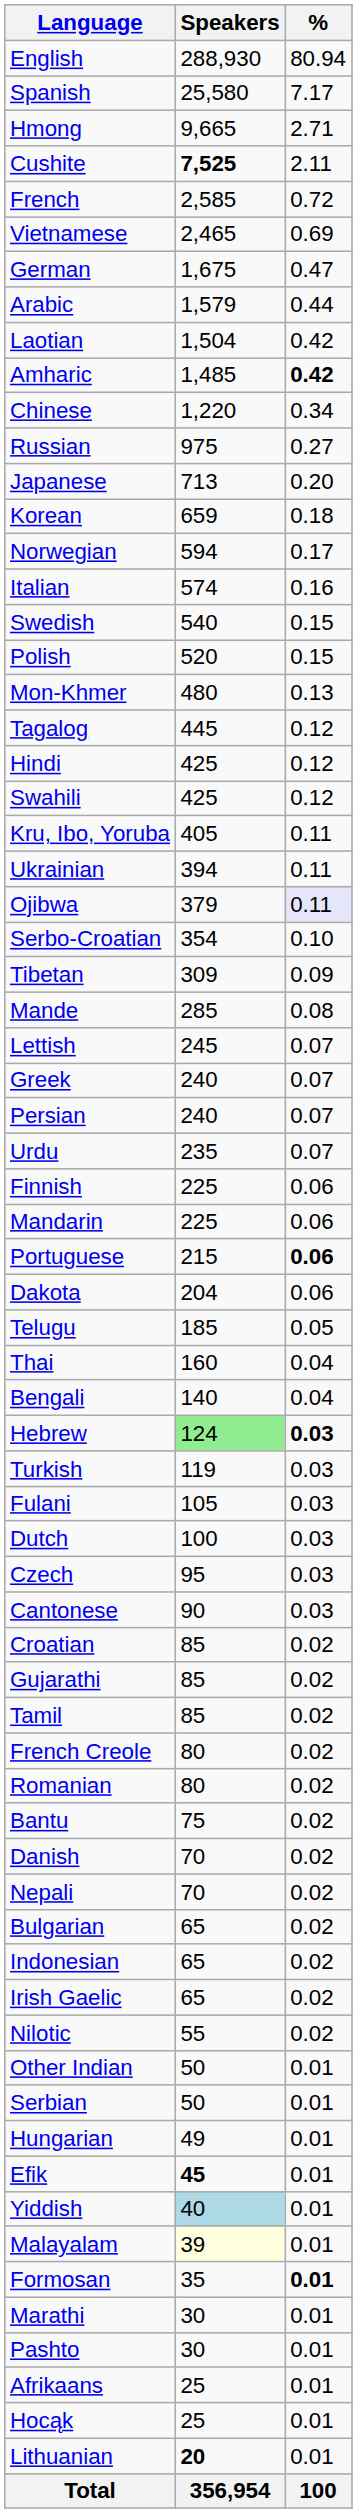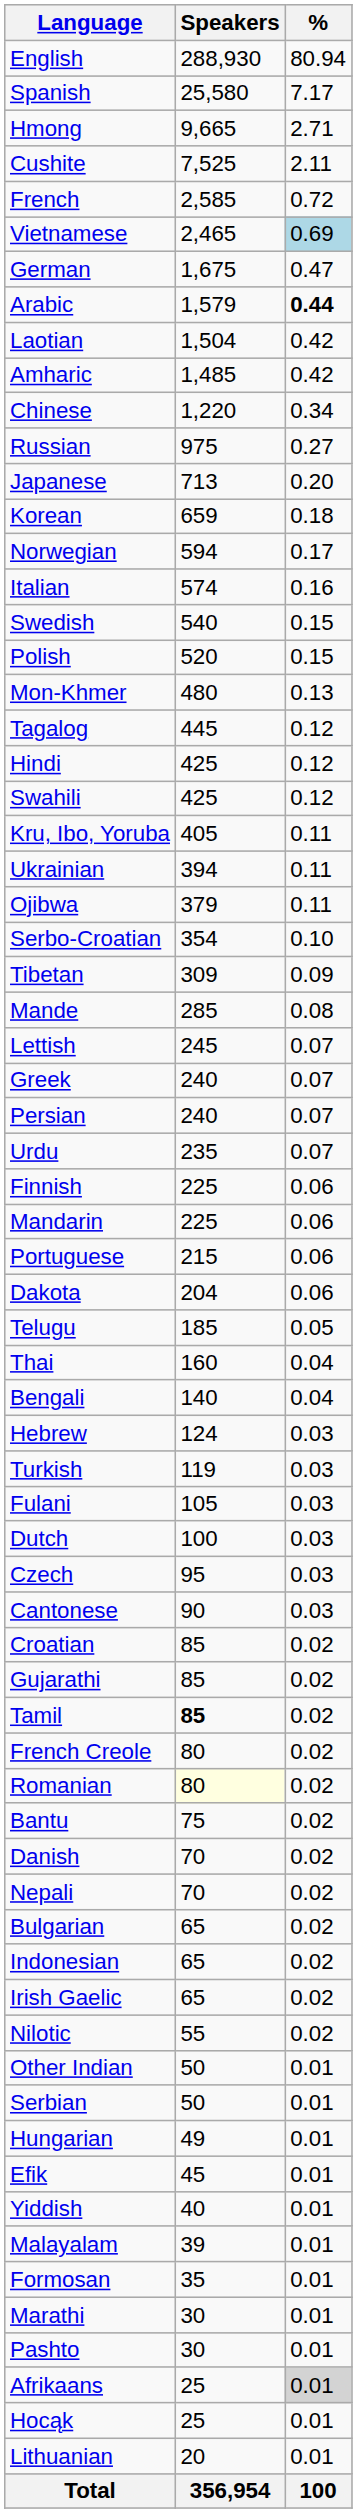(208, 164) bold -> (208, 164) normal
(312, 234) no background -> (312, 234) lightblue background
(312, 305) normal -> (312, 305) bold
(312, 375) bold -> (312, 375) normal
(311, 904) lavender background -> (311, 904) no background
(312, 1257) bold -> (312, 1257) normal
(199, 1433) lightgreen background -> (199, 1433) no background
(312, 1433) bold -> (312, 1433) normal
(193, 1715) normal -> (193, 1715) bold
(193, 1786) no background -> (193, 1786) lightyellow background
(193, 2174) bold -> (193, 2174) normal
(193, 2209) lightblue background -> (193, 2209) no background
(193, 2244) lightyellow background -> (193, 2244) no background
(312, 2280) bold -> (312, 2280) normal
(312, 2385) no background -> (312, 2385) lightgrey background
(193, 2456) bold -> (193, 2456) normal
